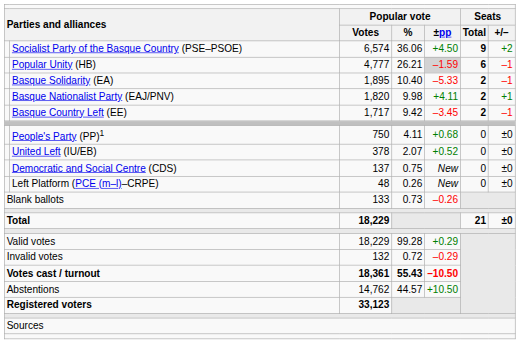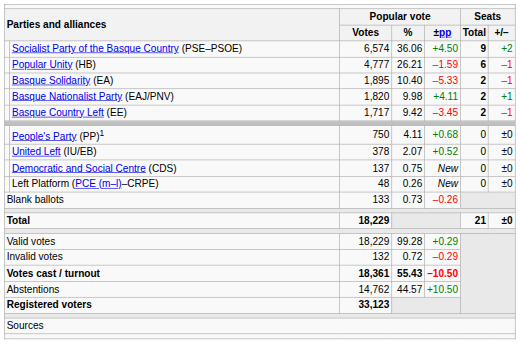(445, 65) lightgrey background -> (445, 65) no background
